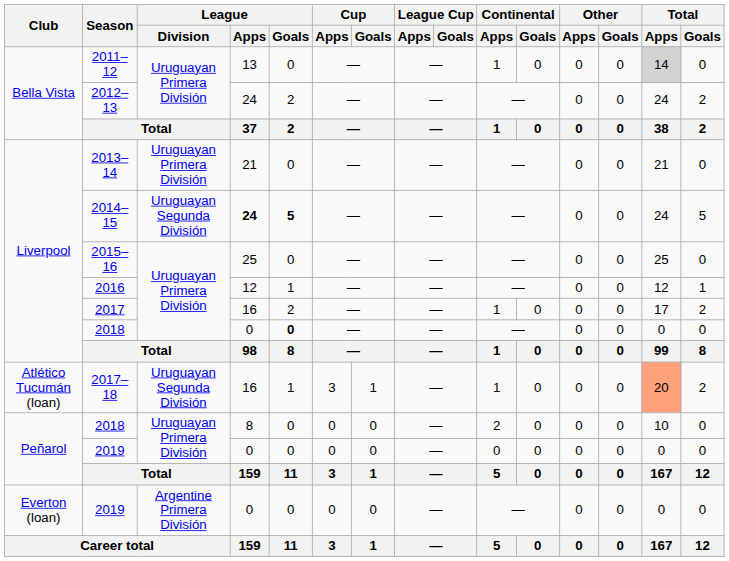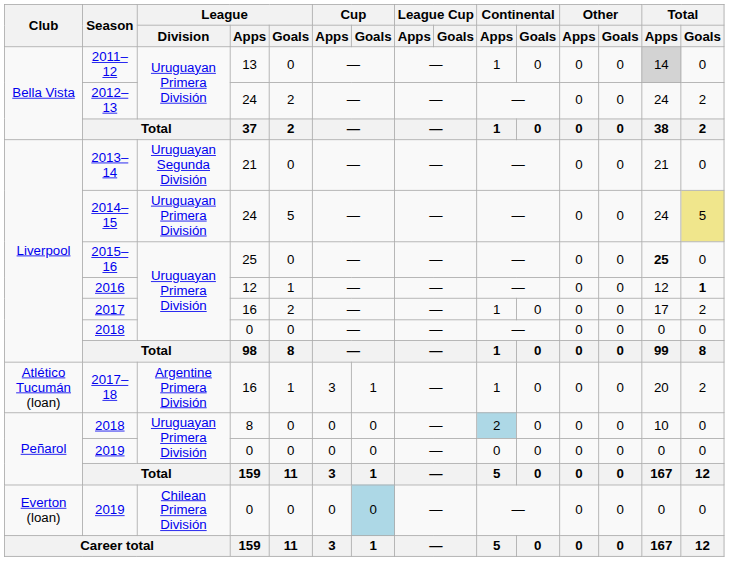(183, 165) Uruguayan Primera División -> (183, 165) Uruguayan Segunda División
(183, 216) Uruguayan Segunda División -> (183, 216) Uruguayan Primera División
(250, 216) bold -> (250, 216) normal
(291, 216) bold -> (291, 216) normal
(702, 216) no background -> (702, 216) khaki background
(661, 259) normal -> (661, 259) bold
(702, 288) normal -> (702, 288) bold
(291, 330) bold -> (291, 330) normal
(183, 387) Uruguayan Segunda División -> (183, 387) Argentine Primera División
(661, 387) lightsalmon background -> (661, 387) no background
(497, 425) no background -> (497, 425) lightblue background
(183, 510) Argentine Primera División -> (183, 510) Chilean Primera División
(373, 510) no background -> (373, 510) lightblue background
